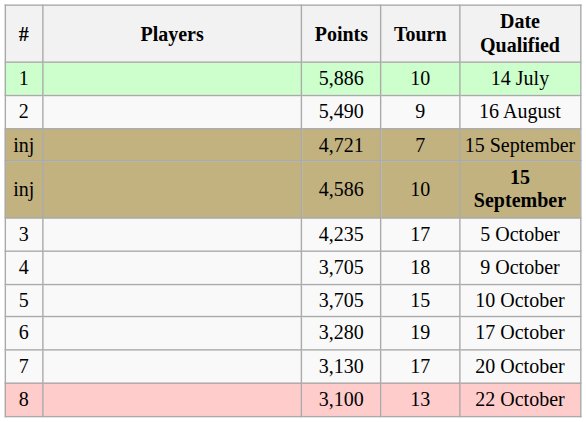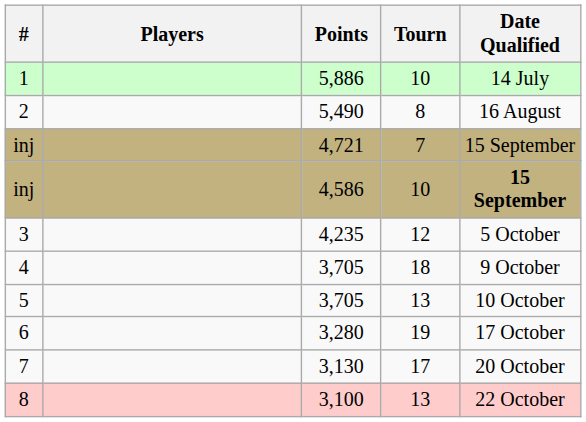(420, 111) 9 -> (420, 111) 8
(420, 234) 17 -> (420, 234) 12
(420, 300) 15 -> (420, 300) 13
